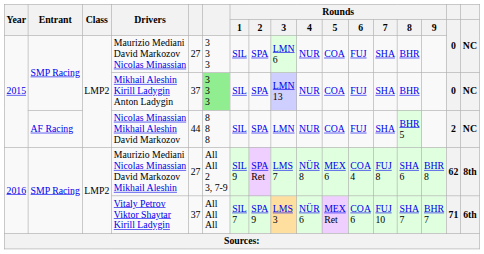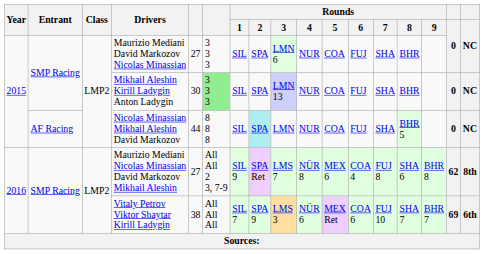(196, 91) 37 -> (196, 91) 30
(260, 129) no background -> (260, 129) paleturquoise background
(453, 129) 2 -> (453, 129) 0
(196, 214) 37 -> (196, 214) 38
(453, 214) 71 -> (453, 214) 69
